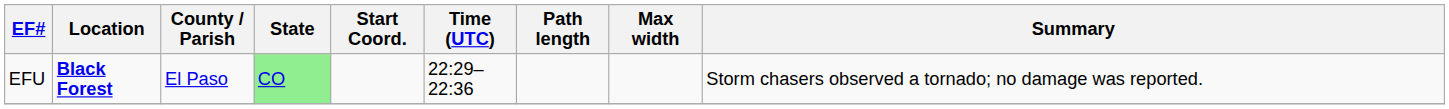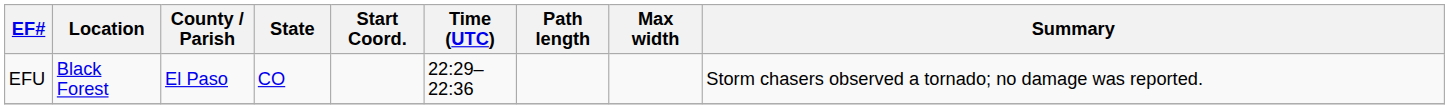(85, 78) bold -> (83, 78) normal
(272, 78) lightgreen background -> (272, 78) no background
